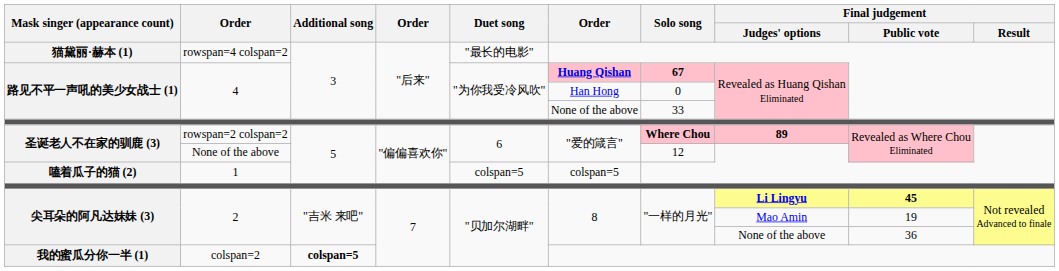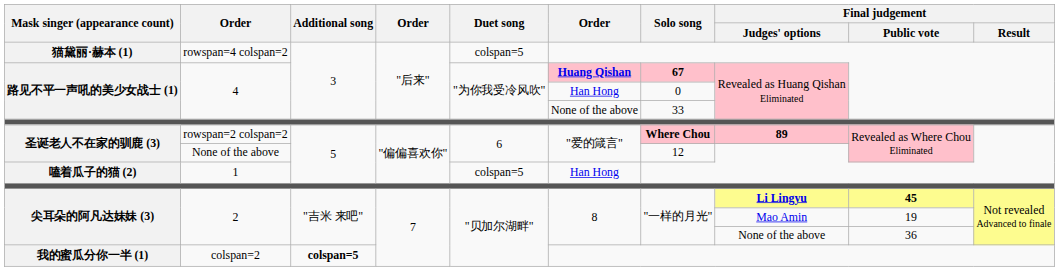(499, 52) "最长的电影" -> (499, 52) colspan=5
(594, 172) colspan=5 -> (594, 172) Han Hong
